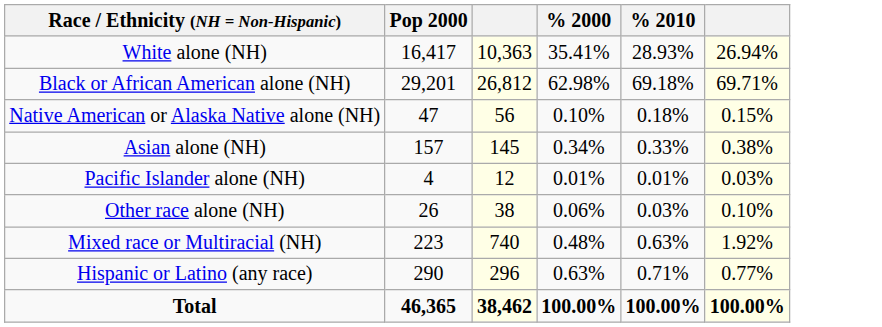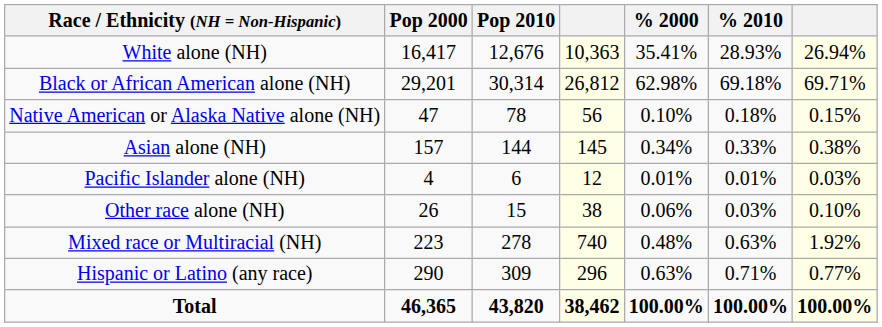+ column: (516, 20)
